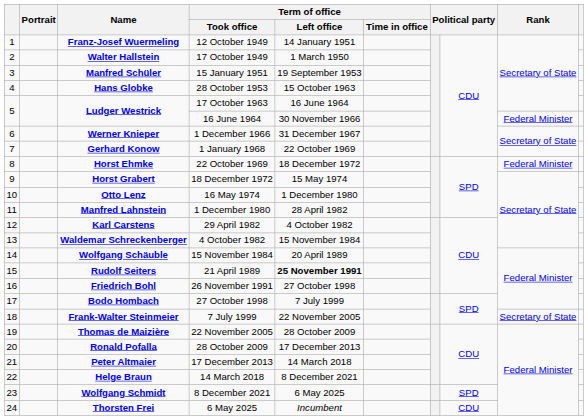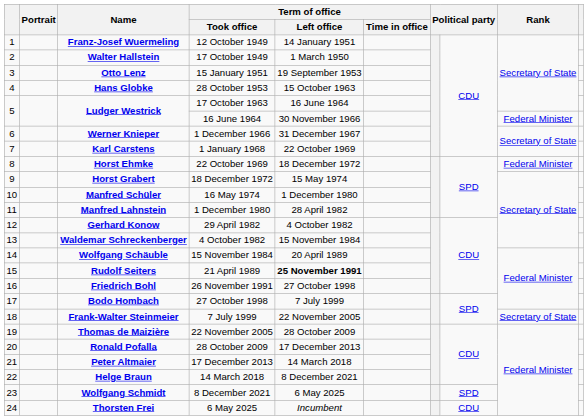(123, 73) Manfred Schüler -> (123, 73) Otto Lenz
(123, 149) Gerhard Konow -> (123, 149) Karl Carstens
(123, 194) Otto Lenz -> (123, 194) Manfred Schüler
(123, 225) Karl Carstens -> (123, 225) Gerhard Konow
